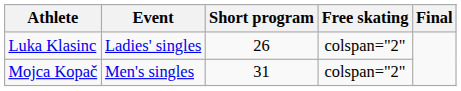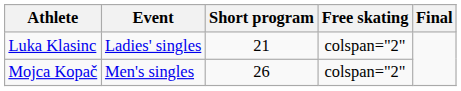(261, 45) 26 -> (261, 45) 21
(261, 72) 31 -> (261, 72) 26
